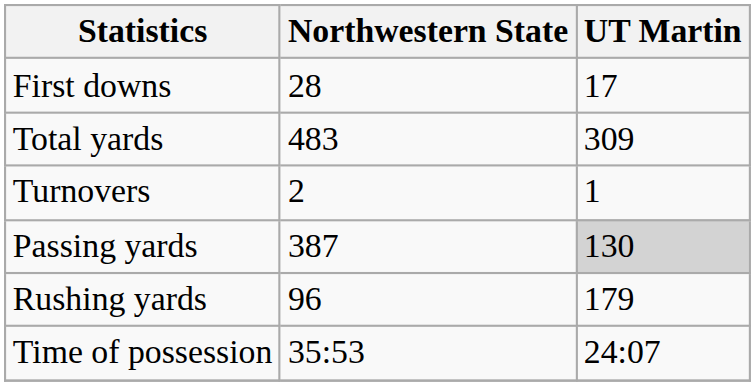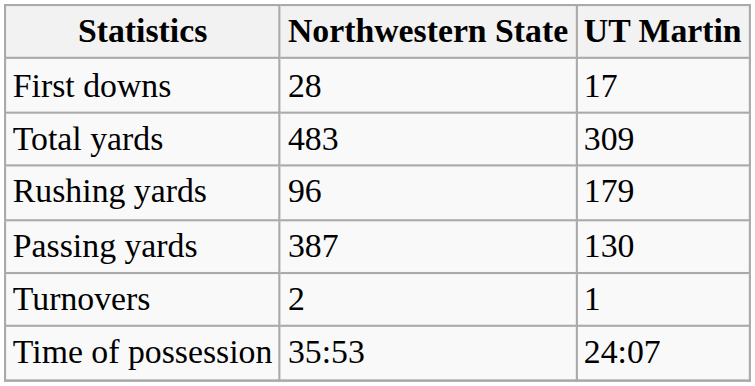rows swapped: (110, 298) <-> (82, 191)
(609, 245) lightgrey background -> (609, 245) no background
